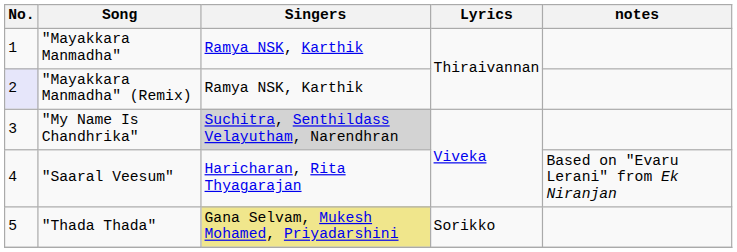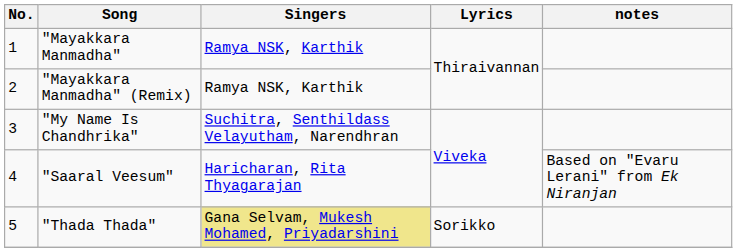(13, 89) lavender background -> (13, 89) no background
(302, 130) lightgrey background -> (302, 130) no background
